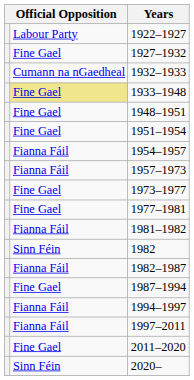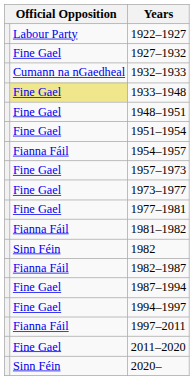(41, 170) Fianna Fáil -> (37, 170) Fine Gael
(41, 307) Fianna Fáil -> (37, 307) Fine Gael
